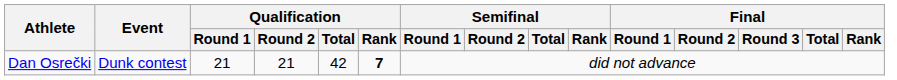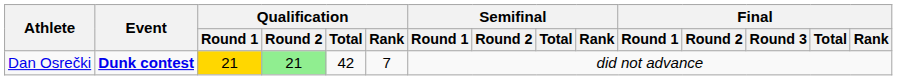(142, 63) normal -> (146, 63) bold
(222, 63) no background -> (230, 63) gold background
(286, 63) no background -> (294, 63) lightgreen background
(379, 63) bold -> (387, 63) normal
